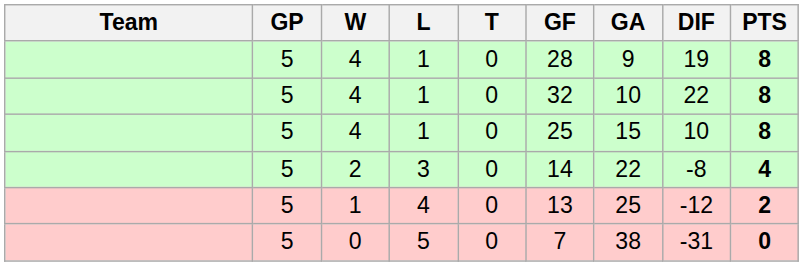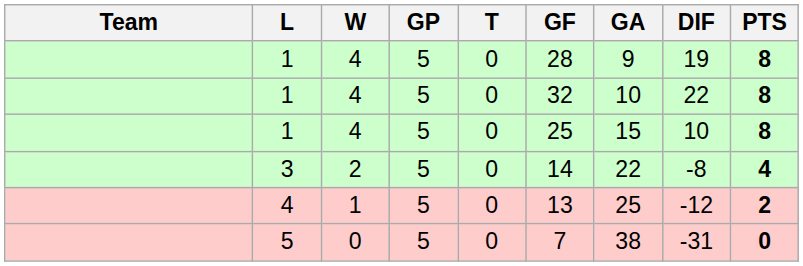columns swapped: (287, 22) <-> (423, 22)
